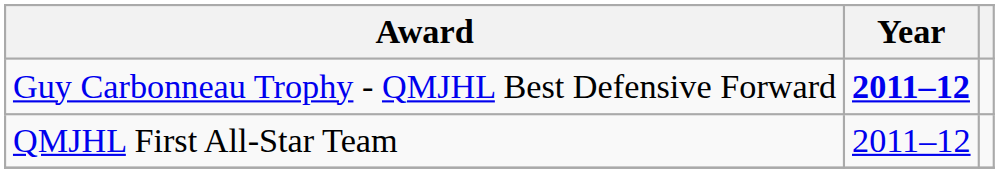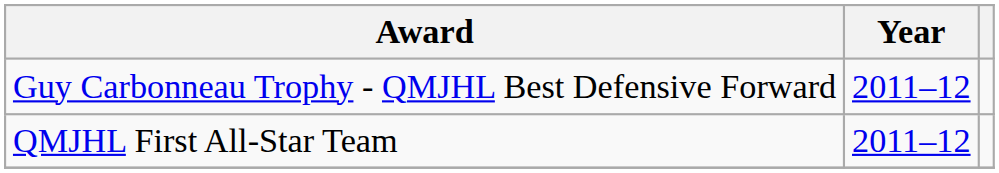(911, 85) bold -> (911, 85) normal
